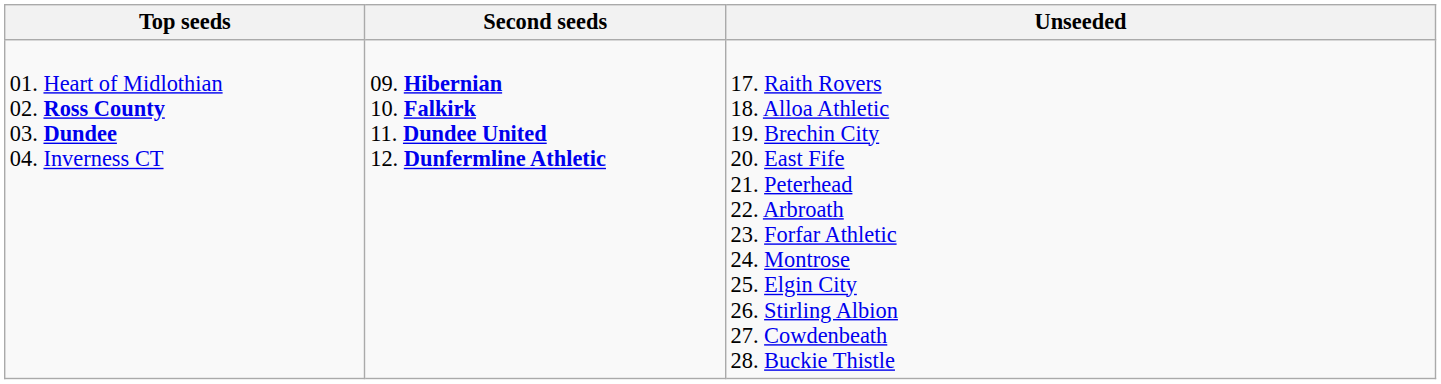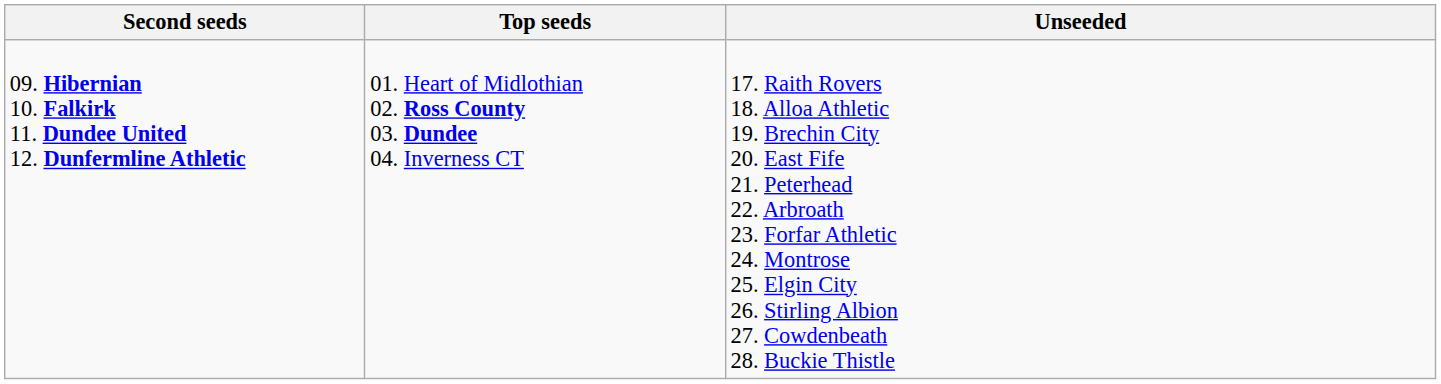columns swapped: (185, 22) <-> (545, 22)
